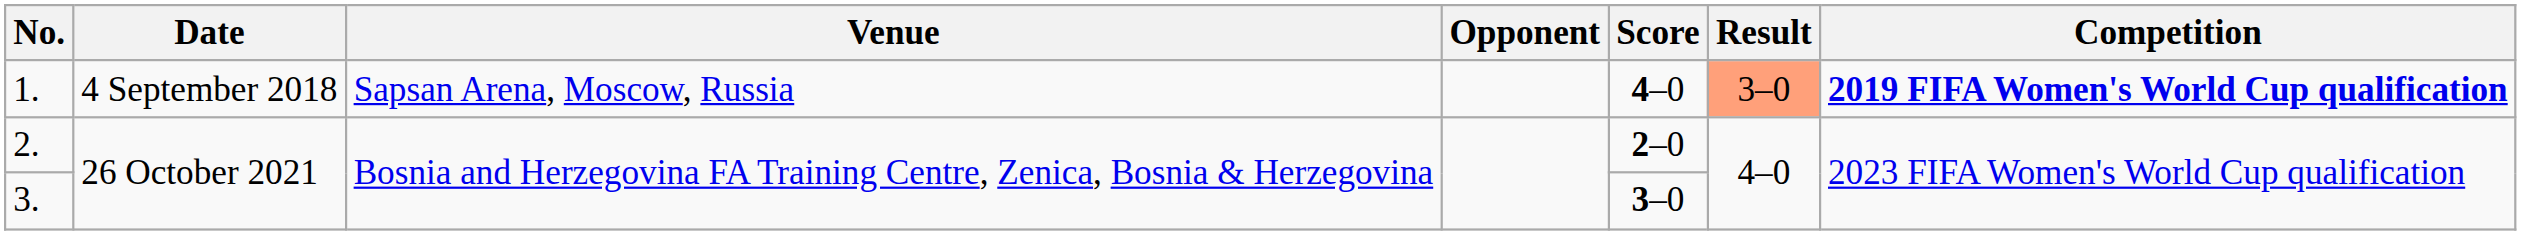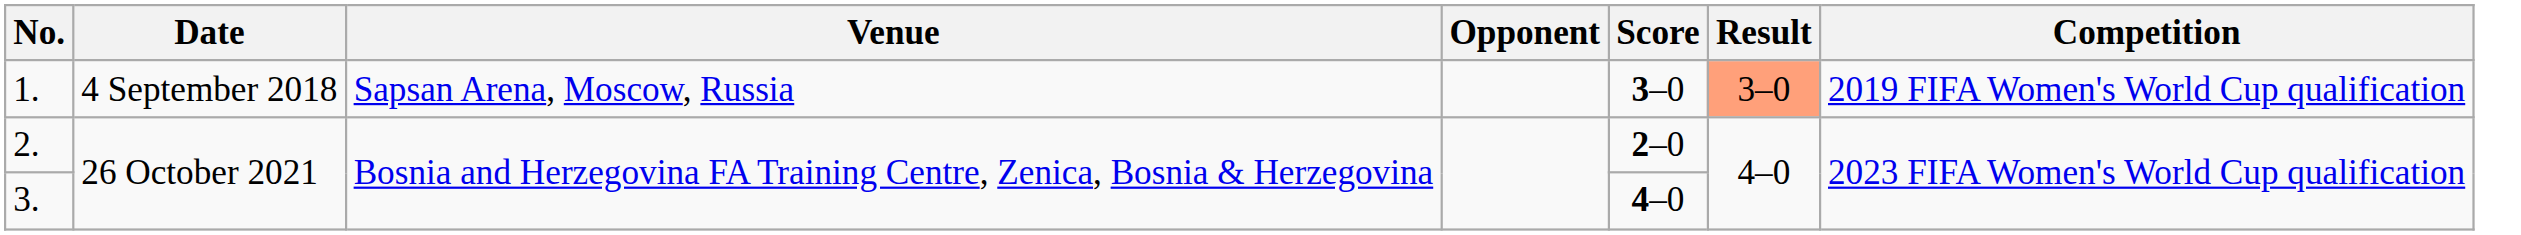(1658, 88) 4–0 -> (1658, 88) 3–0
(2168, 88) bold -> (2147, 88) normal
(1658, 199) 3–0 -> (1658, 199) 4–0
